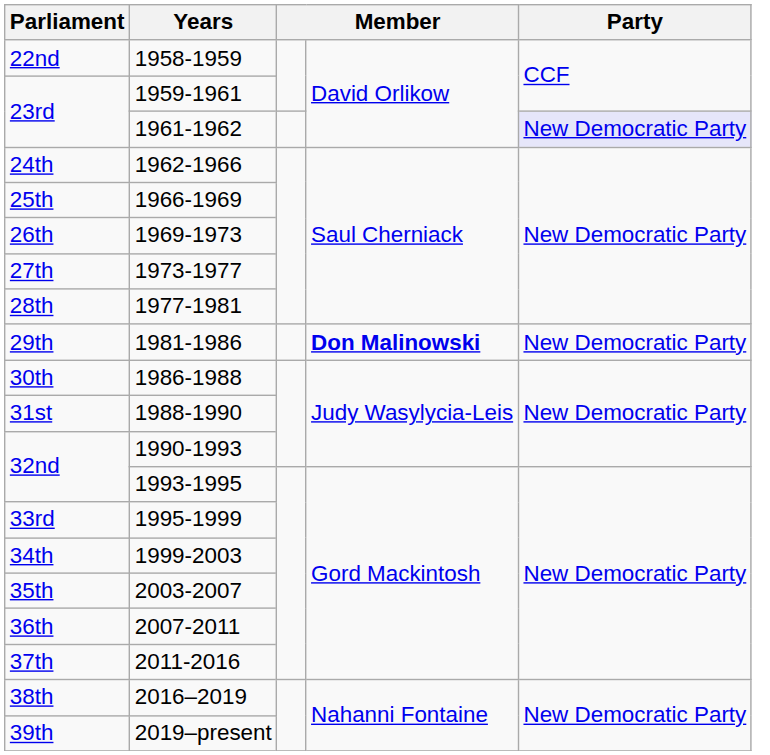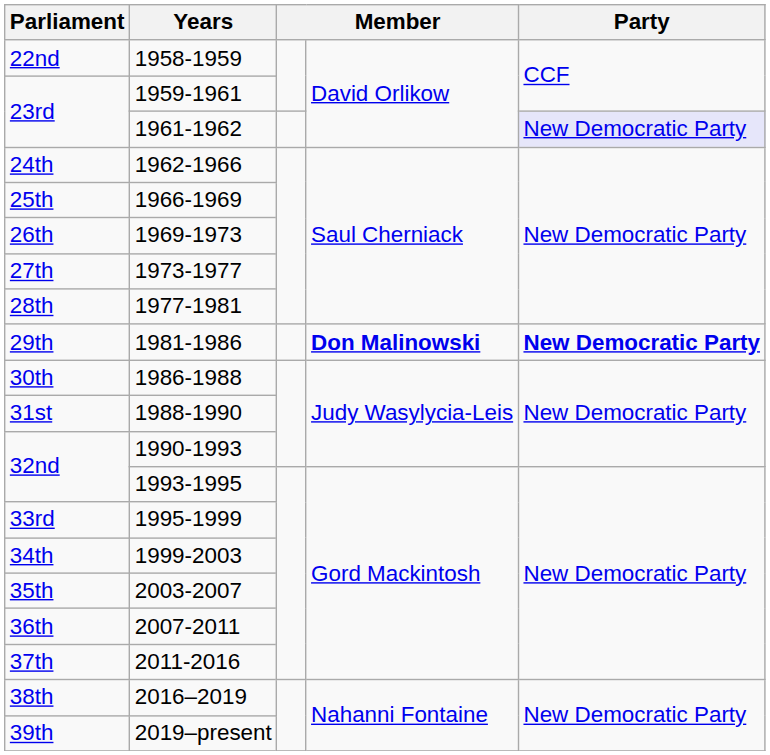(635, 341) normal -> (642, 341) bold
